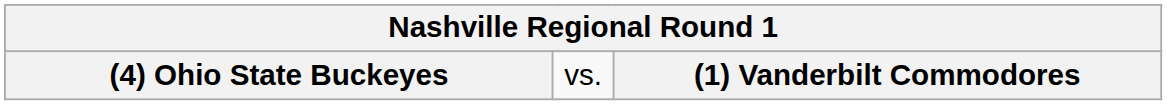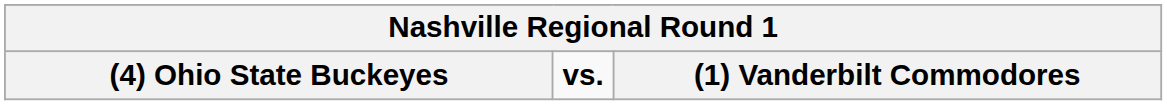(583, 74) normal -> (583, 74) bold
